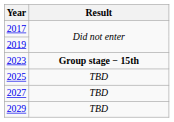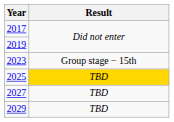(99, 61) bold -> (99, 61) normal
(99, 77) no background -> (99, 77) gold background
